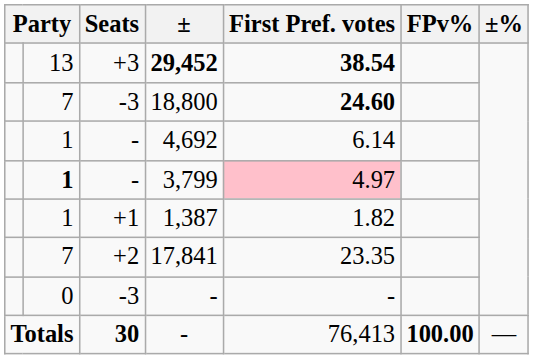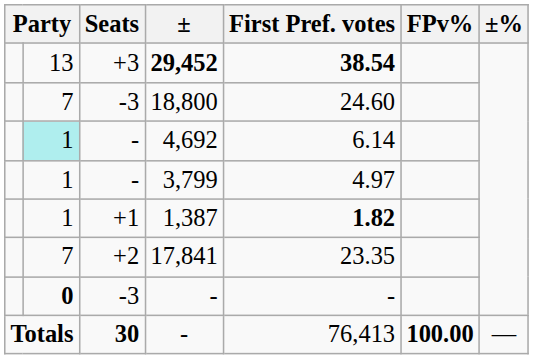(368, 101) bold -> (368, 101) normal
(67, 140) no background -> (67, 140) paleturquoise background
(67, 179) bold -> (67, 179) normal
(374, 179) pink background -> (374, 179) no background
(374, 218) normal -> (374, 218) bold
(67, 295) normal -> (67, 295) bold
